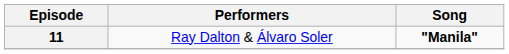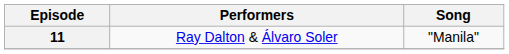(450, 37) bold -> (453, 37) normal
